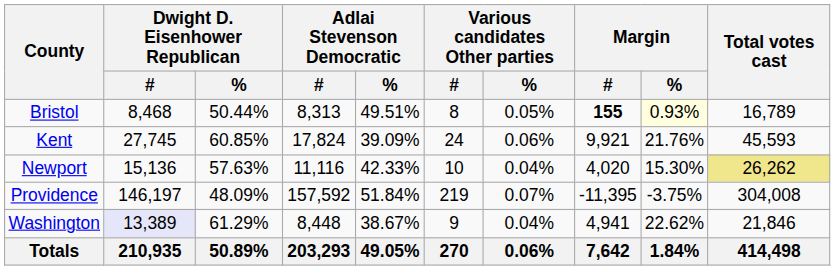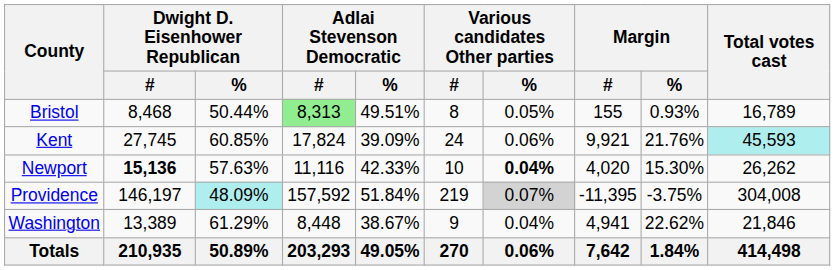(319, 112) no background -> (319, 112) lightgreen background
(608, 112) bold -> (608, 112) normal
(674, 112) lightyellow background -> (674, 112) no background
(769, 140) no background -> (769, 140) paleturquoise background
(150, 168) normal -> (150, 168) bold
(529, 168) normal -> (529, 168) bold
(769, 168) khaki background -> (769, 168) no background
(239, 195) no background -> (239, 195) paleturquoise background
(529, 195) no background -> (529, 195) lightgrey background
(150, 223) lavender background -> (150, 223) no background
